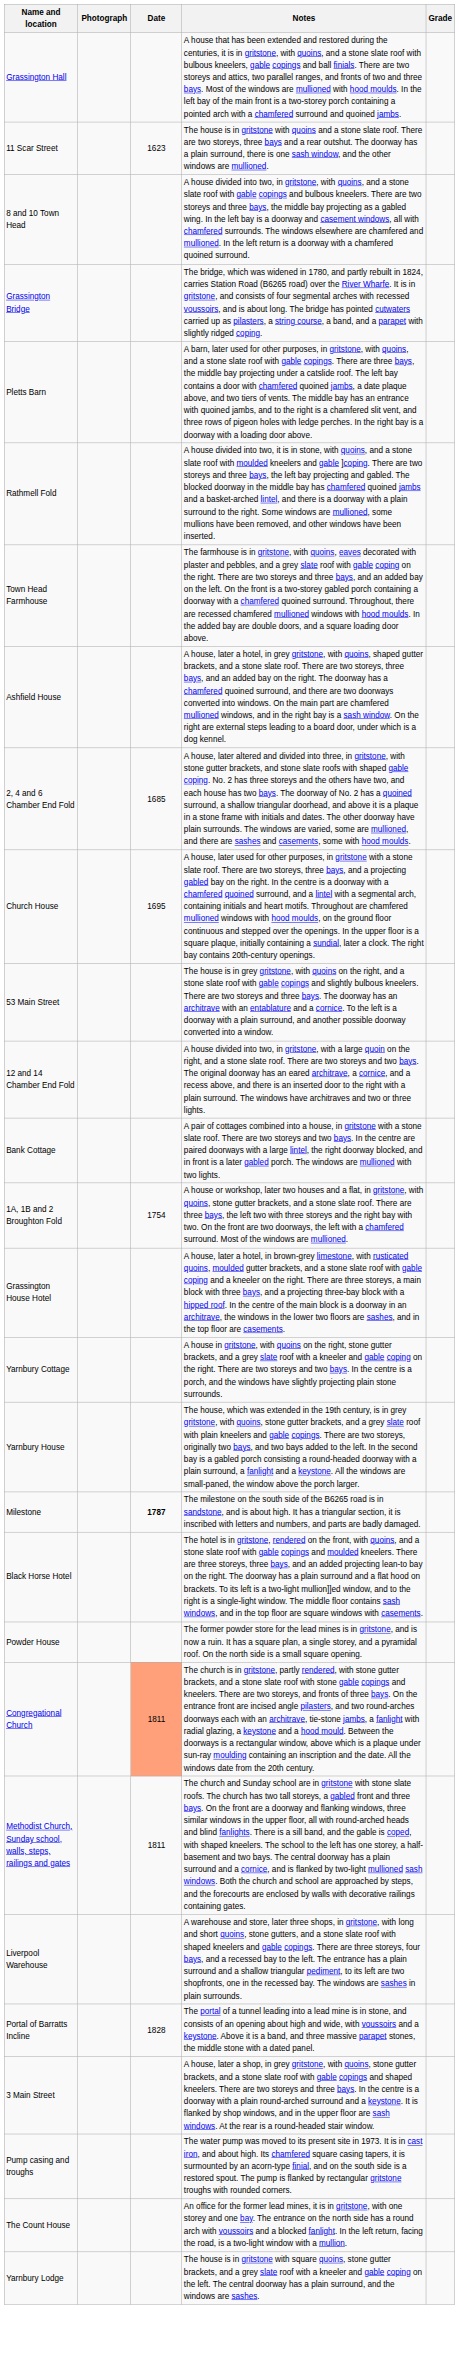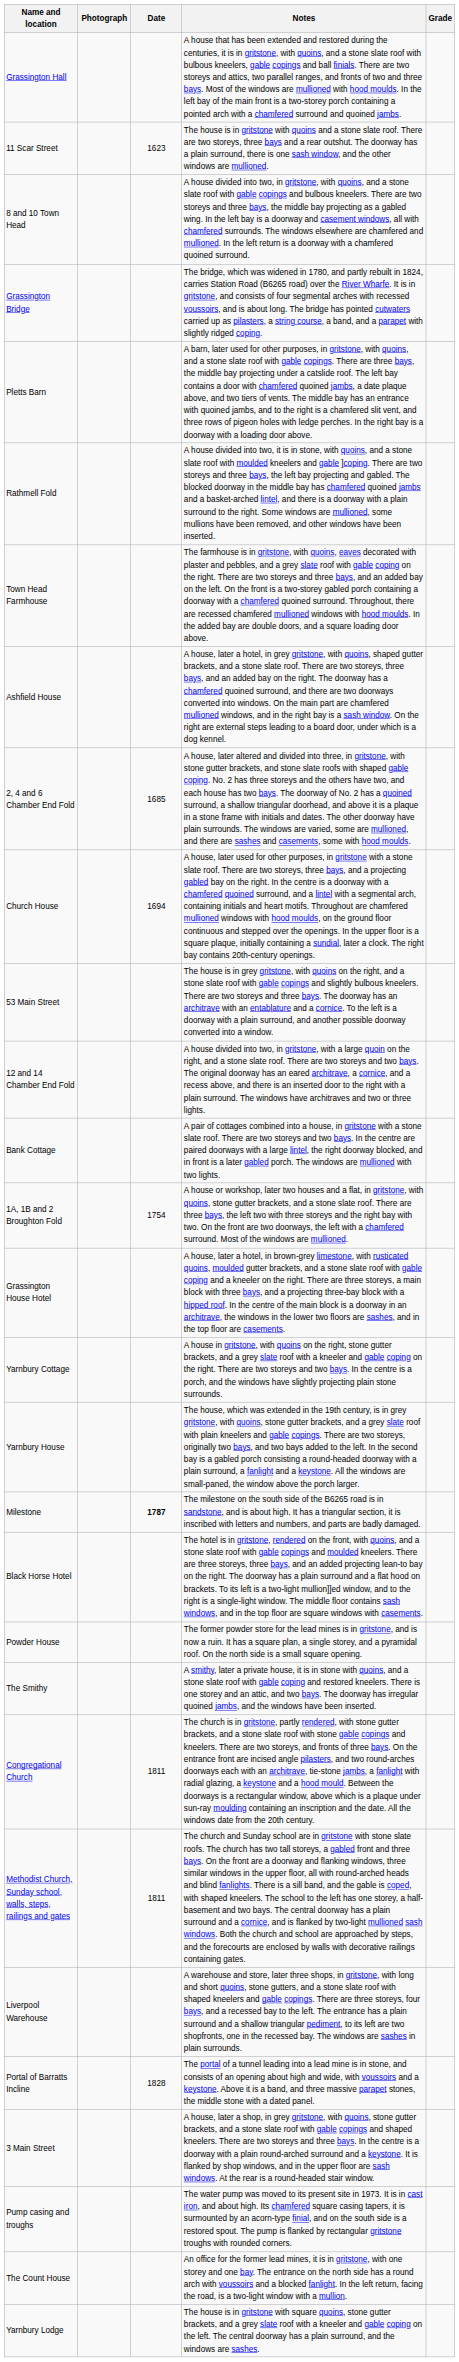(156, 906) 1695 -> (156, 906) 1694
+ row: (27, 1688)
(156, 1719) lightsalmon background -> (156, 1772) no background
